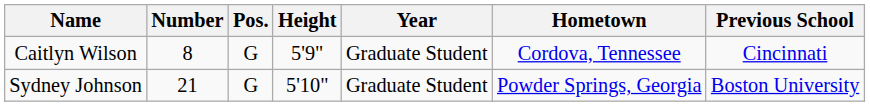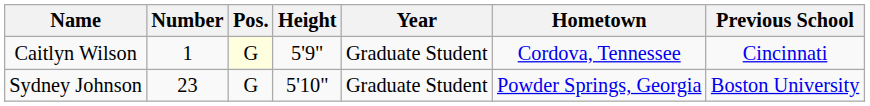(187, 52) 8 -> (187, 52) 1
(251, 52) no background -> (251, 52) lightyellow background
(187, 85) 21 -> (187, 85) 23
